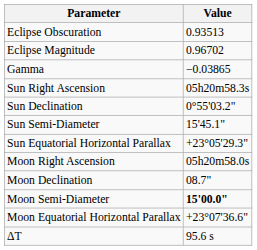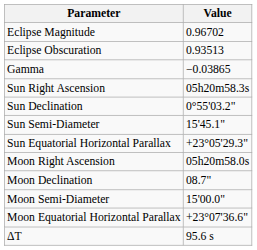rows swapped: (51, 50) <-> (54, 32)
(207, 198) bold -> (205, 198) normal
